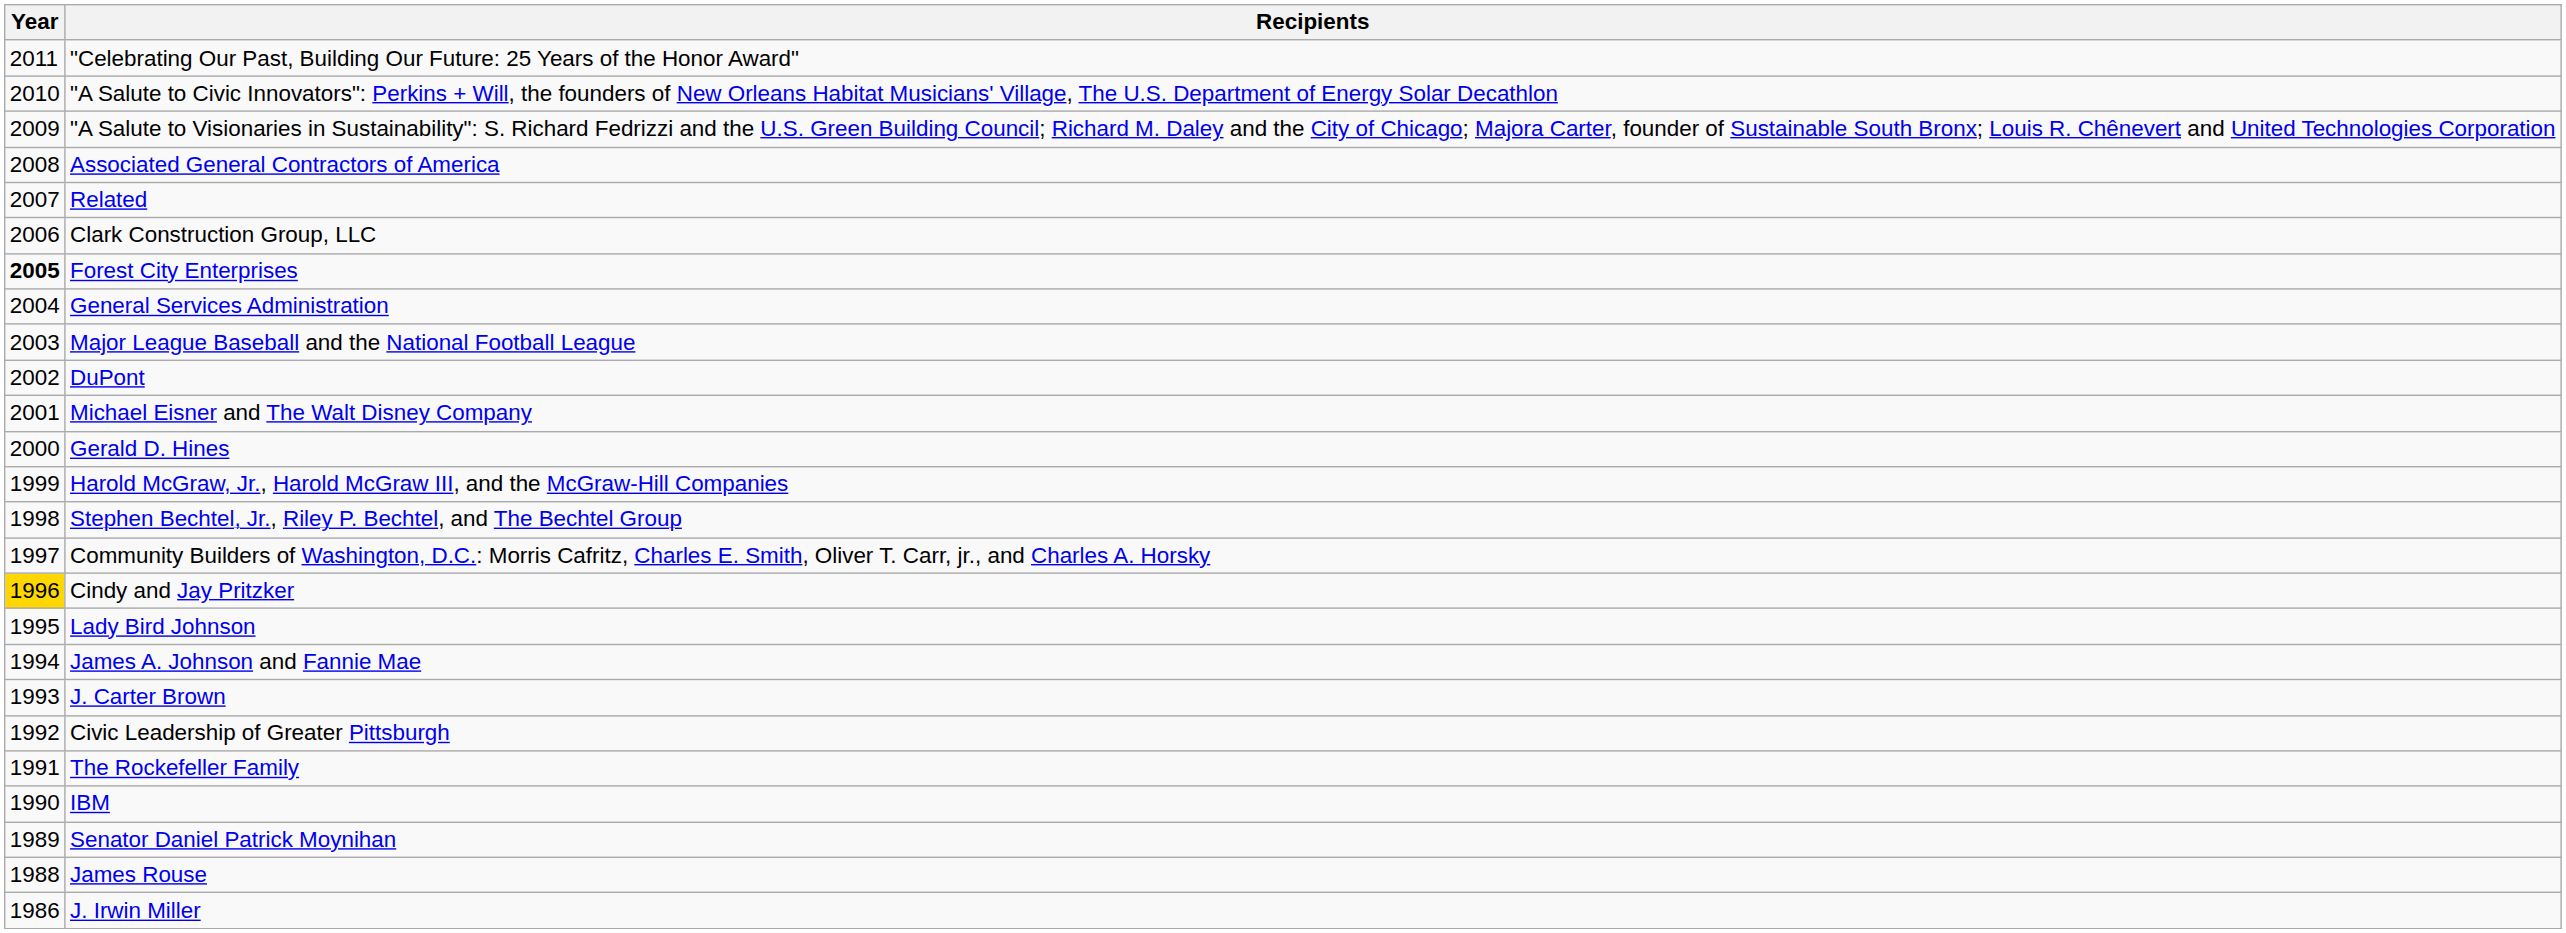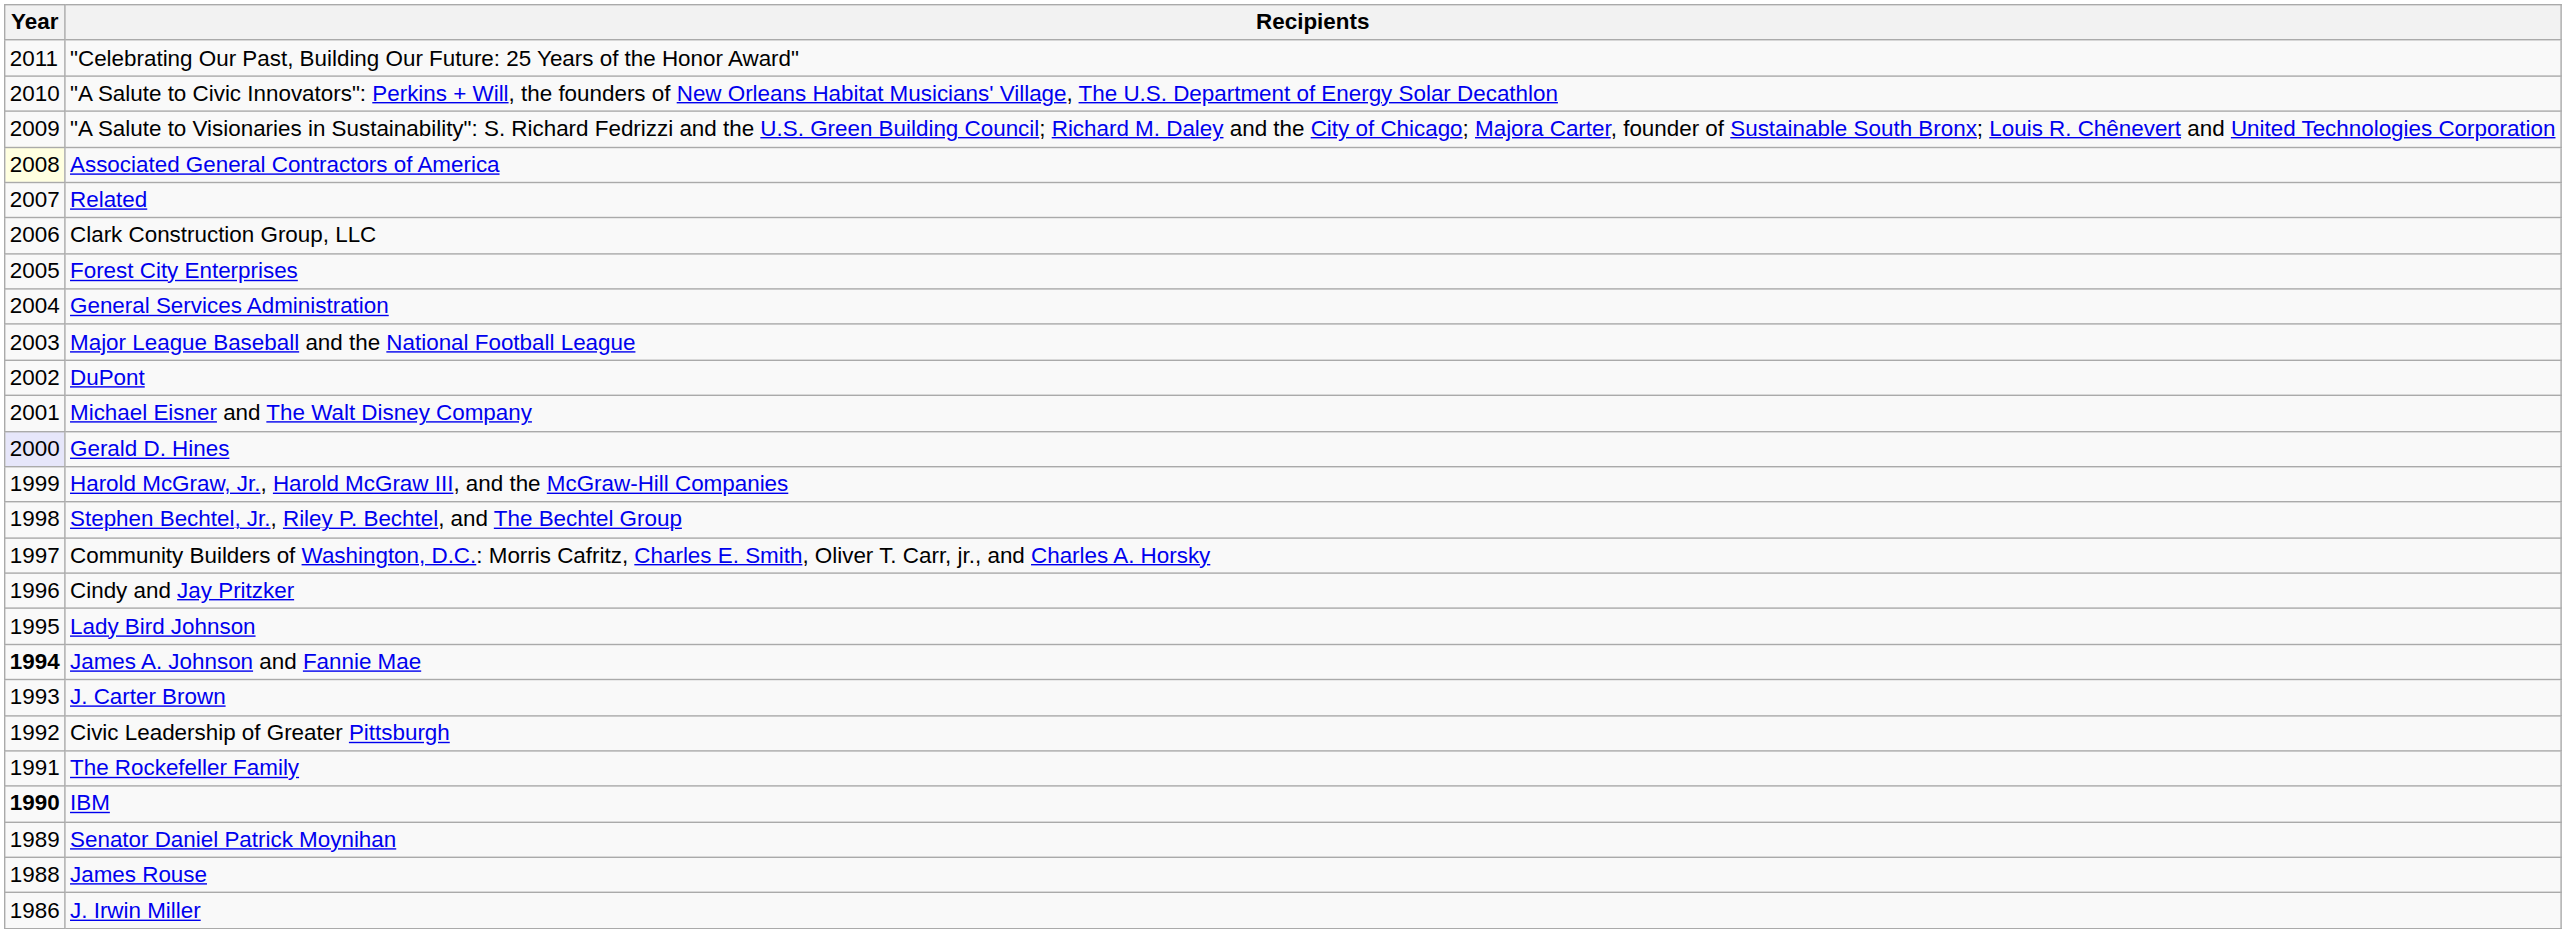(35, 164) no background -> (35, 164) lightyellow background
(35, 270) bold -> (35, 270) normal
(35, 448) no background -> (35, 448) lavender background
(35, 590) gold background -> (35, 590) no background
(35, 661) normal -> (35, 661) bold
(35, 803) normal -> (35, 803) bold
